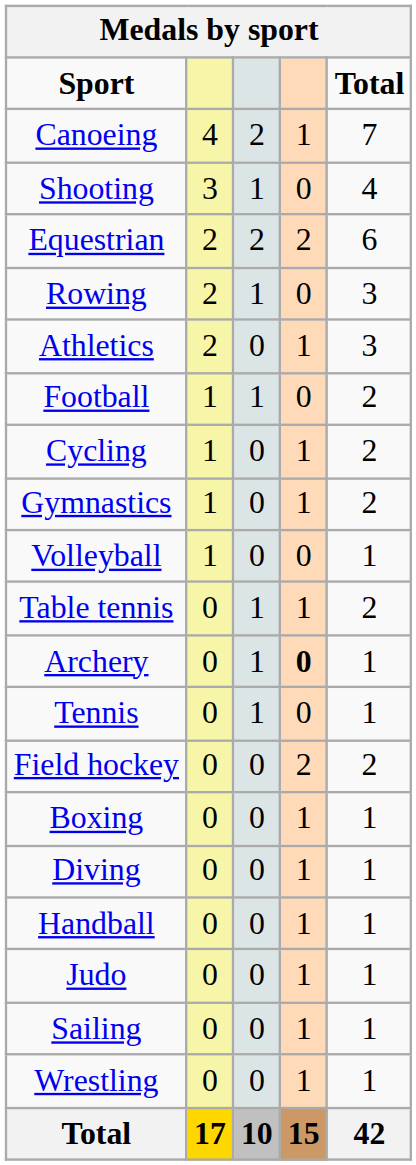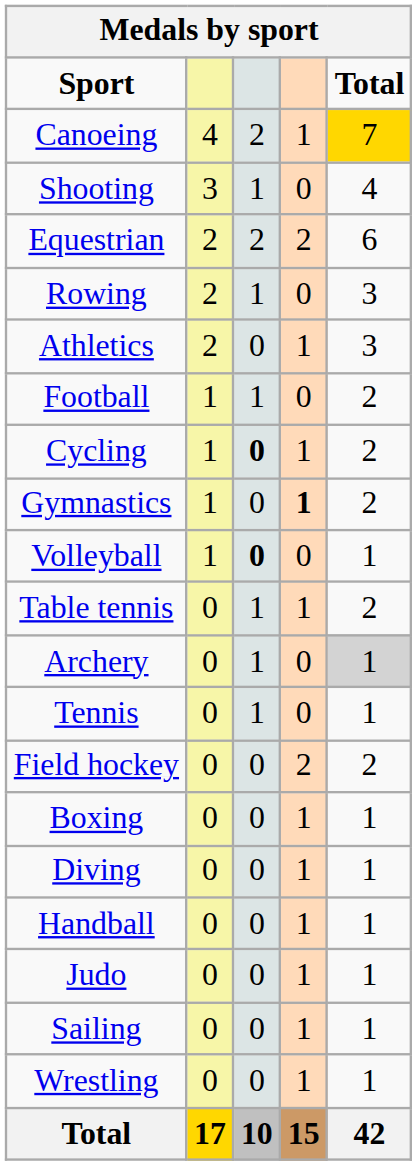(369, 135) no background -> (369, 135) gold background
(257, 450) normal -> (257, 450) bold
(304, 503) normal -> (304, 503) bold
(257, 555) normal -> (257, 555) bold
(304, 660) bold -> (304, 660) normal
(369, 660) no background -> (369, 660) lightgrey background
